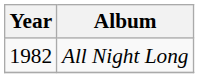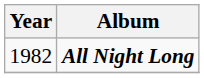(125, 55) normal -> (128, 55) bold
